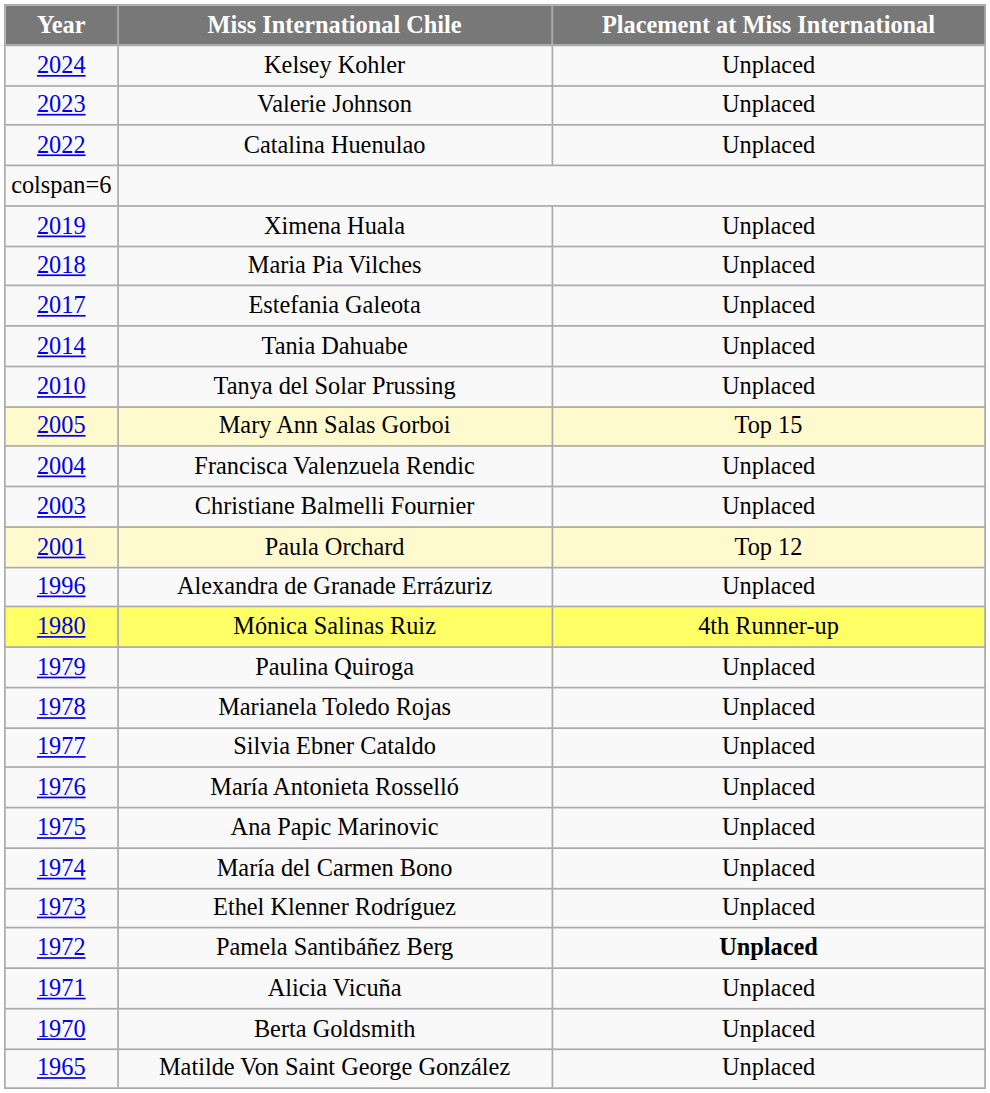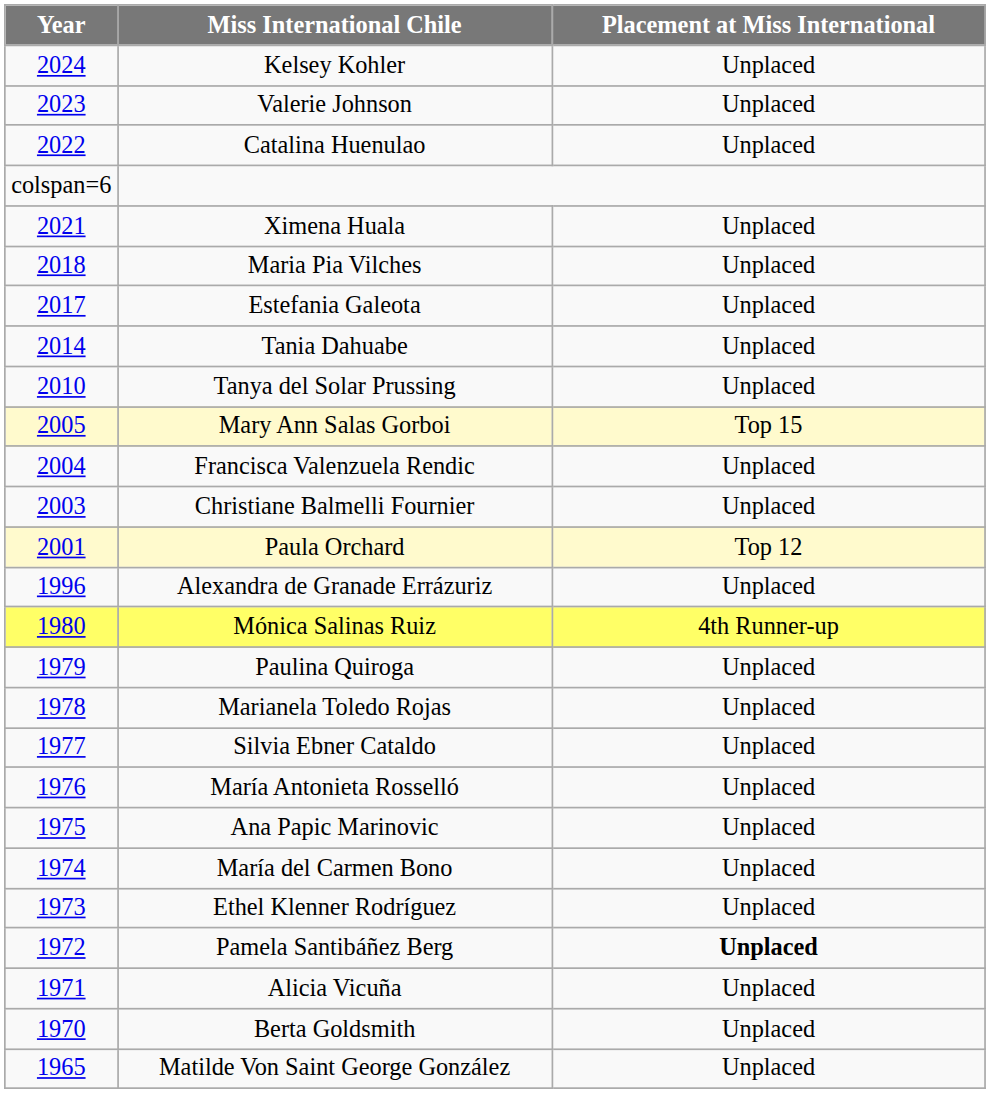(61, 225) 2019 -> (61, 225) 2021
